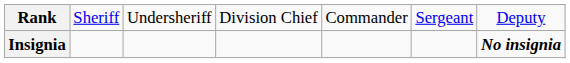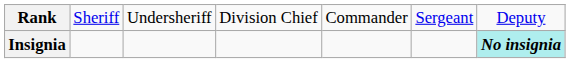(521, 44) no background -> (521, 44) paleturquoise background
